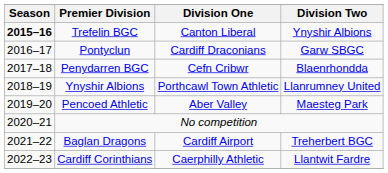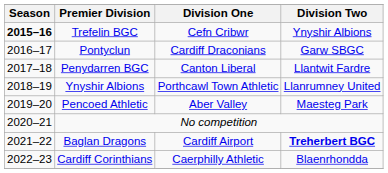(218, 31) Canton Liberal -> (218, 31) Cefn Cribwr
(218, 68) Cefn Cribwr -> (218, 68) Canton Liberal
(332, 68) Blaenrhondda -> (332, 68) Llantwit Fardre
(332, 141) normal -> (332, 141) bold
(332, 159) Llantwit Fardre -> (332, 159) Blaenrhondda
